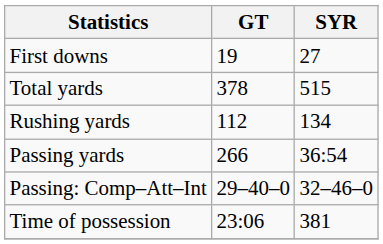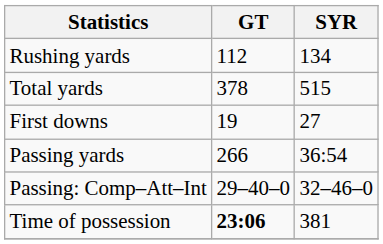rows swapped: (59, 55) <-> (70, 121)
(240, 221) normal -> (241, 221) bold
